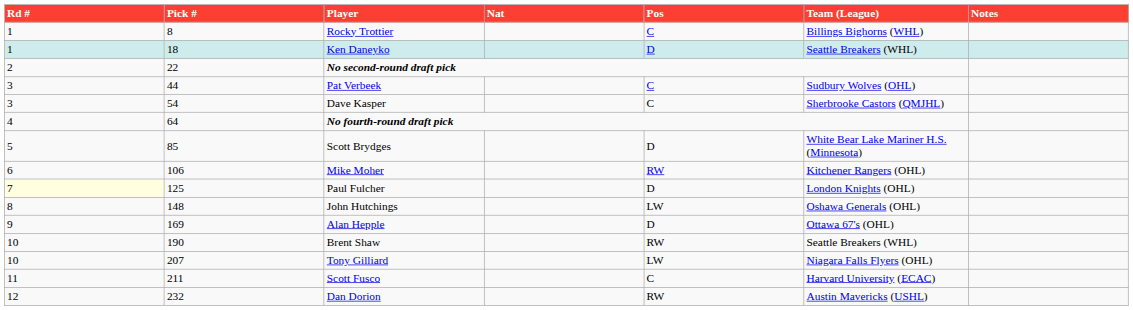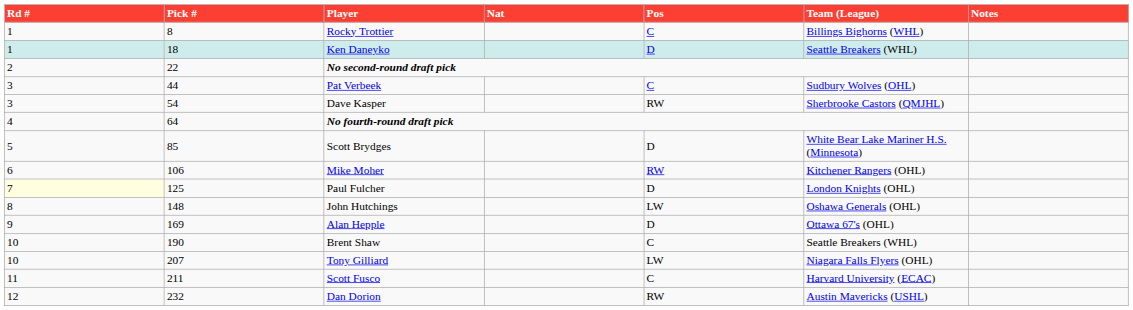(650, 103) C -> (655, 103) RW
(655, 242) RW -> (650, 242) C
